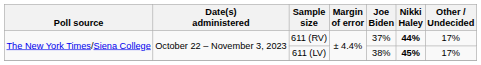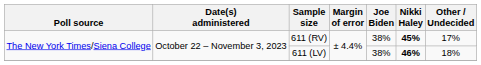(381, 38) 37% -> (381, 38) 38%
(411, 38) 44% -> (411, 38) 45%
(411, 53) 45% -> (411, 53) 46%
(451, 53) 17% -> (451, 53) 18%
